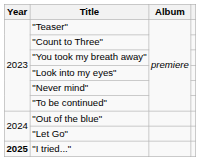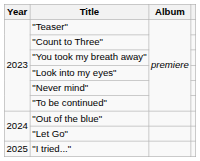(17, 149) bold -> (17, 149) normal
